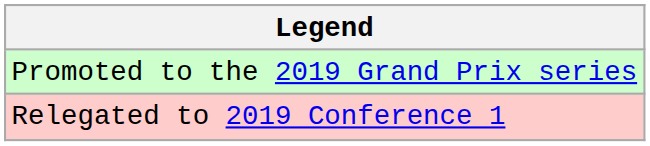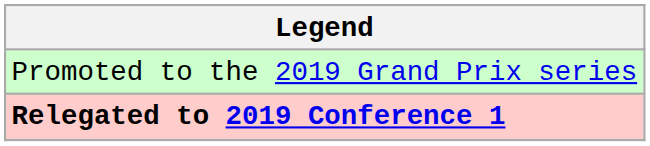(259, 117) normal -> (259, 117) bold
